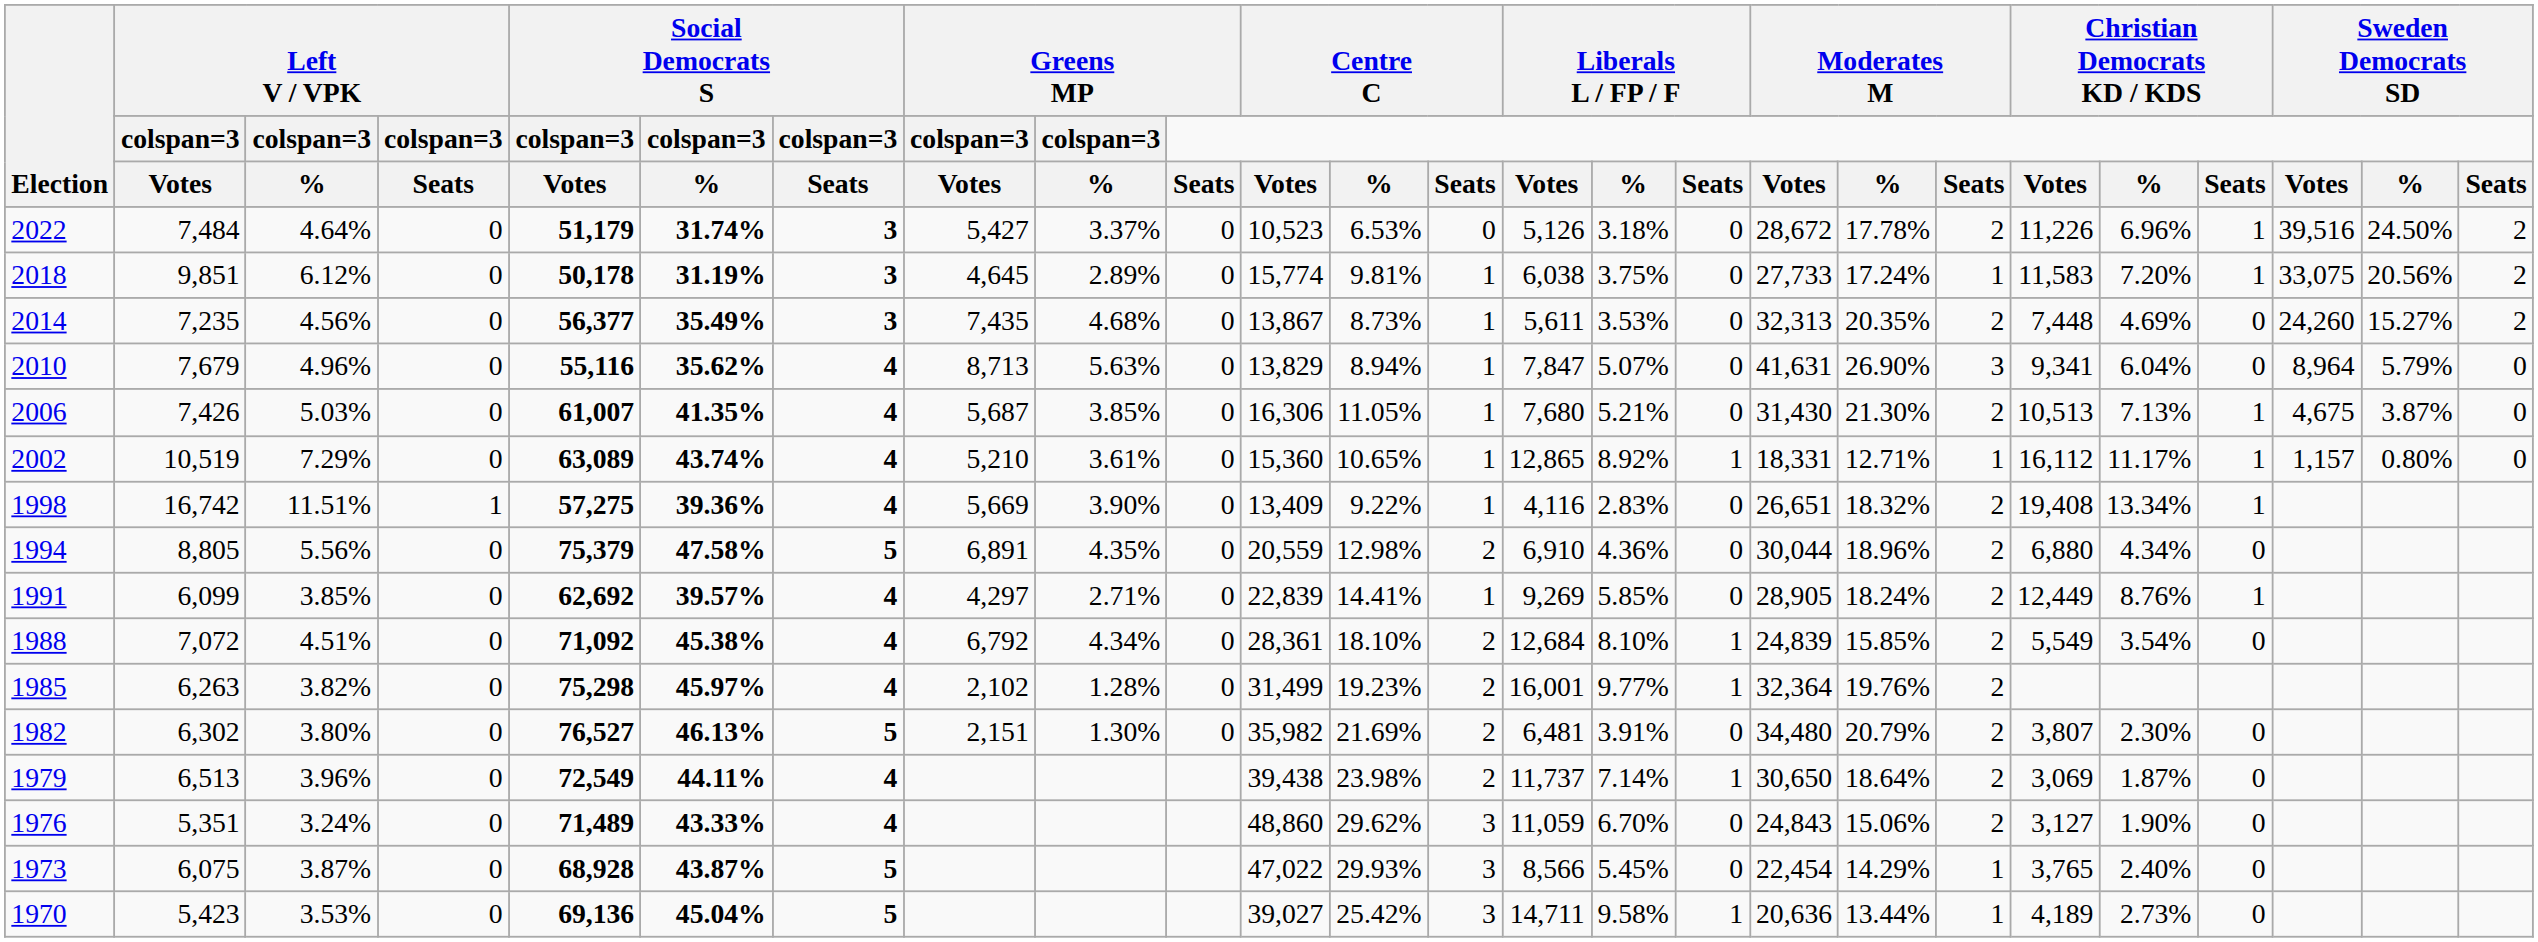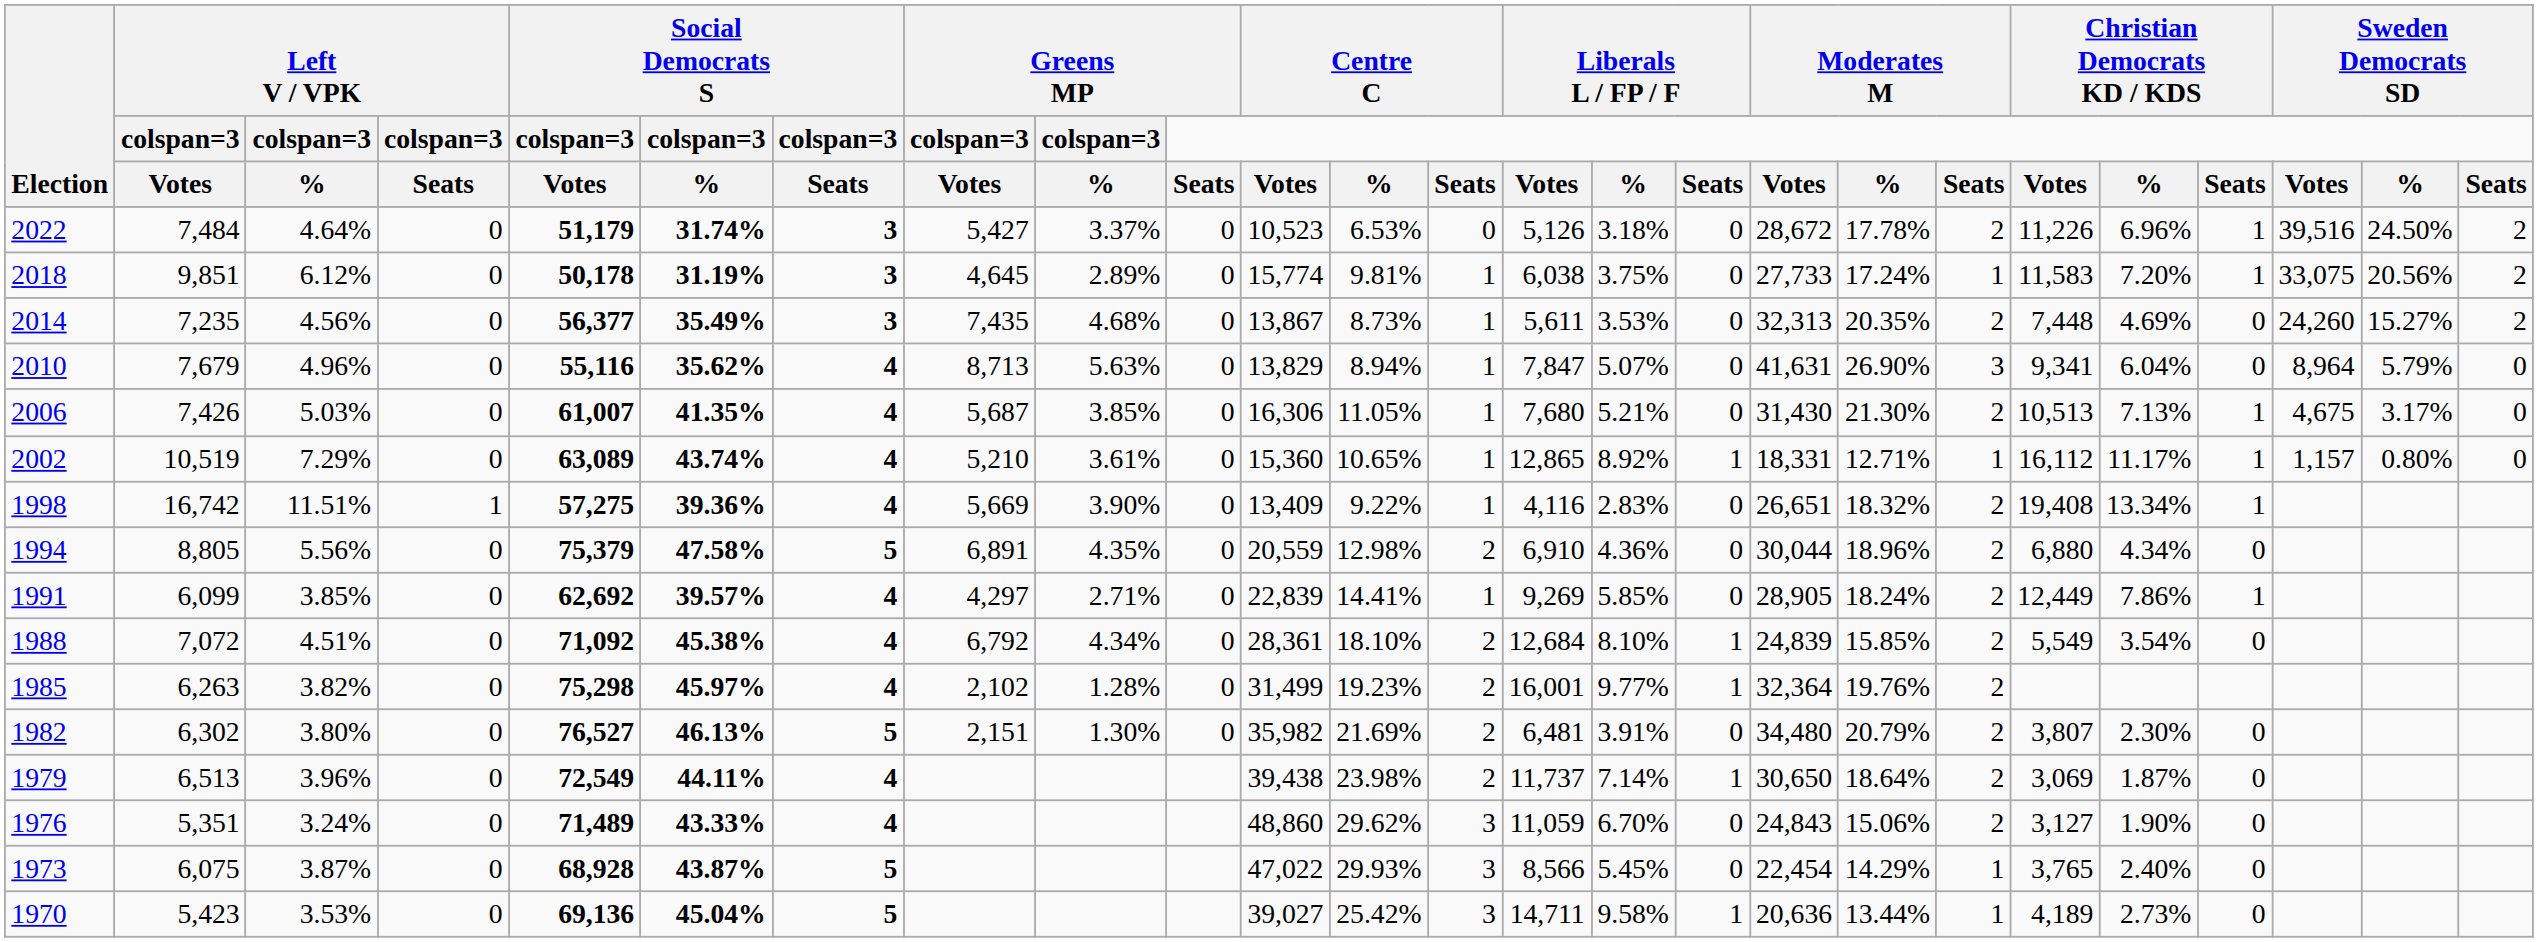(2417, 412) 3.87% -> (2417, 412) 3.17%
(2156, 594) 8.76% -> (2156, 594) 7.86%
